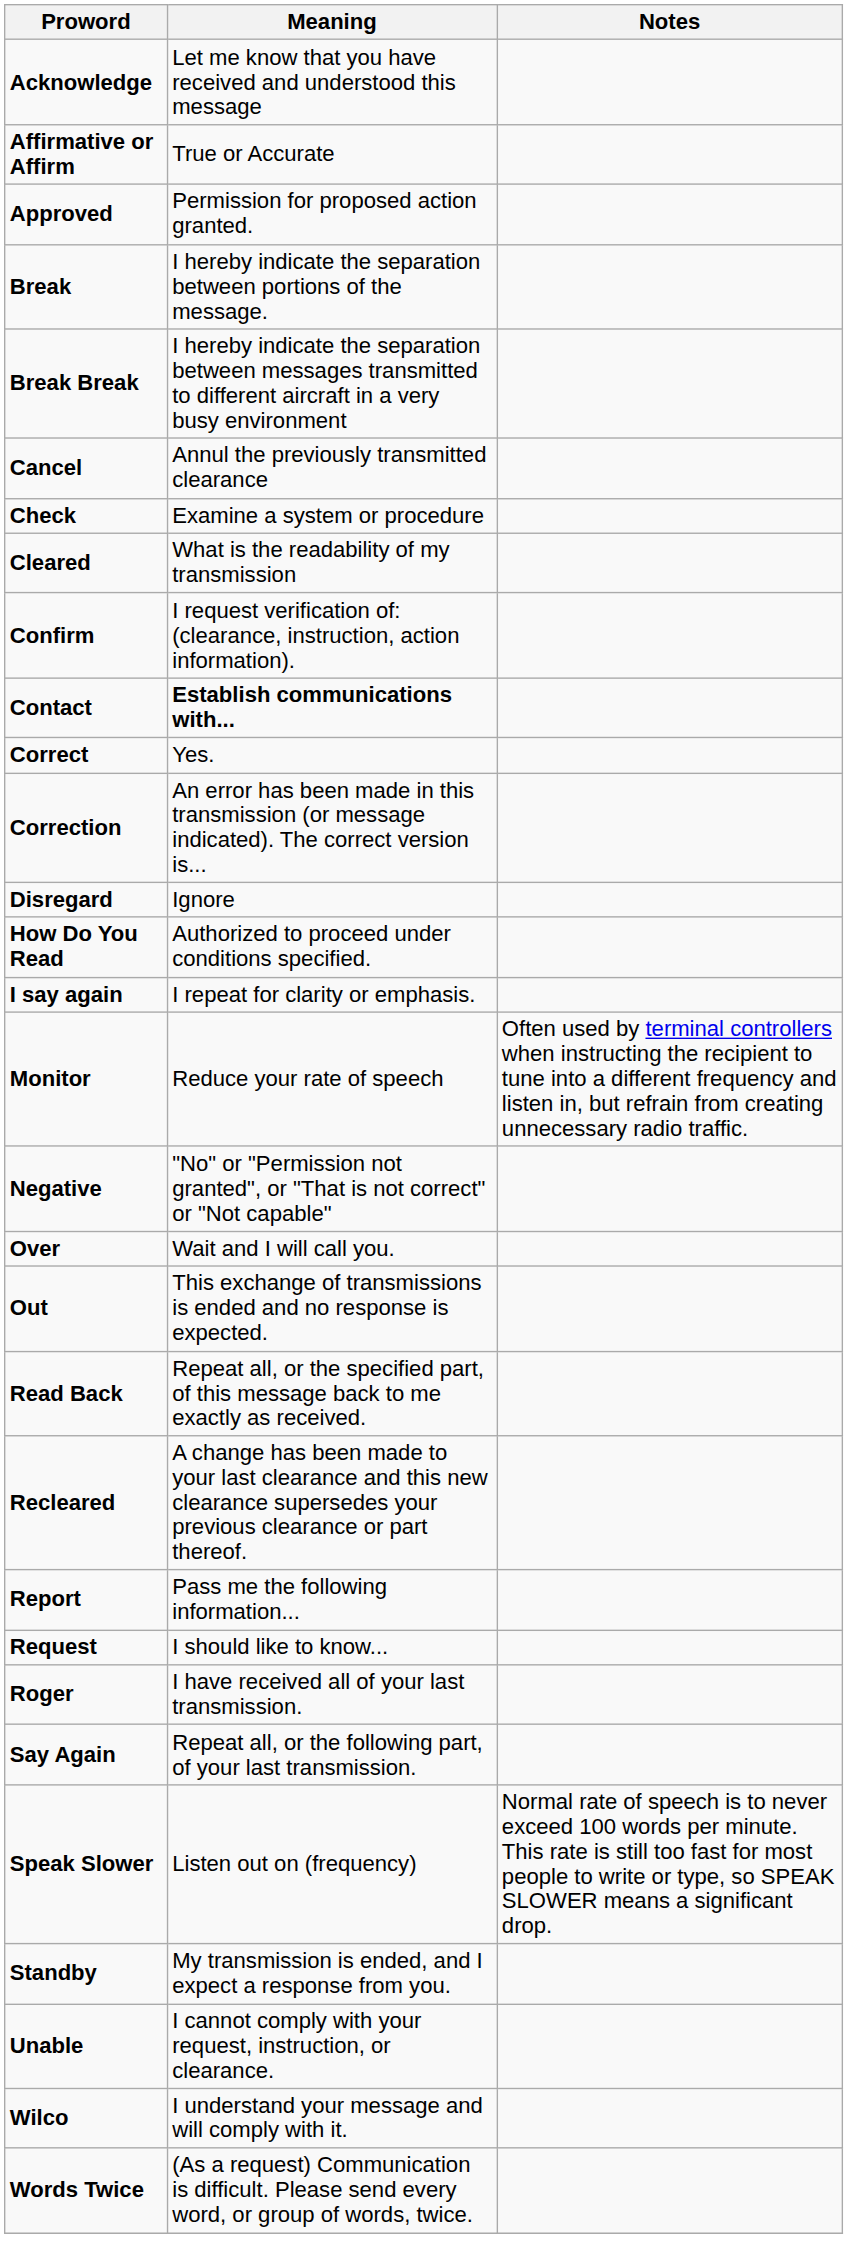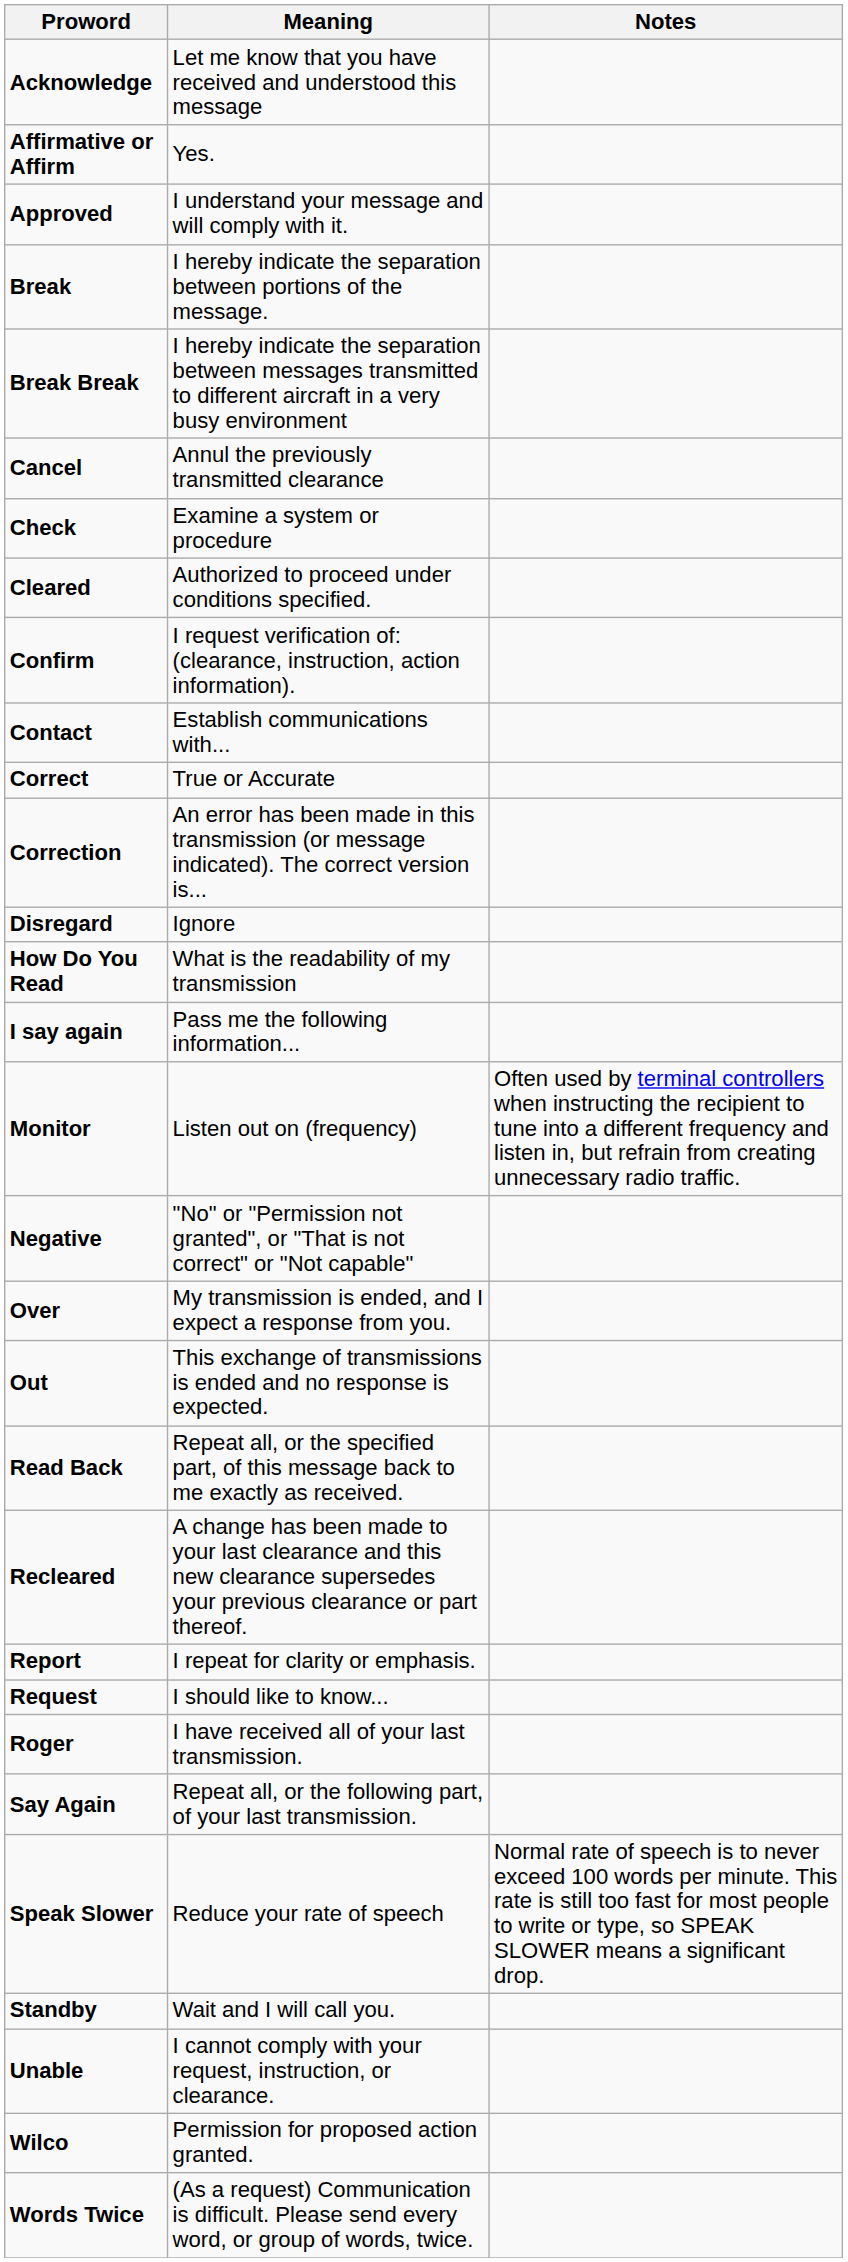(253, 154) True or Accurate -> (194, 154) Yes.
(324, 214) Permission for proposed action granted. -> (328, 214) I understand your message and will comply with it.
(311, 562) What is the readability of my transmission -> (312, 587) Authorized to proceed under conditions specified.
(312, 707) bold -> (300, 732) normal
(193, 754) Yes. -> (254, 779) True or Accurate
(312, 946) Authorized to proceed under conditions specified. -> (311, 971) What is the readability of my transmission
(324, 994) I repeat for clarity or emphasis. -> (280, 1031) Pass me the following information...
(308, 1079) Reduce your rate of speech -> (295, 1128) Listen out on (frequency)
(283, 1248) Wait and I will call you. -> (328, 1310) My transmission is ended, and I expect a response from you.
(280, 1599) Pass me the following information... -> (324, 1661) I repeat for clarity or emphasis.
(294, 1863) Listen out on (frequency) -> (308, 1913) Reduce your rate of speech
(327, 1973) My transmission is ended, and I expect a response from you. -> (284, 2010) Wait and I will call you.
(328, 2118) I understand your message and will comply with it. -> (325, 2142) Permission for proposed action granted.
